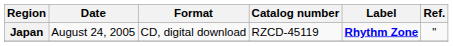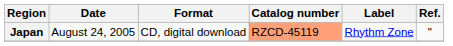(285, 31) no background -> (285, 31) lightsalmon background
(381, 31) bold -> (379, 31) normal
